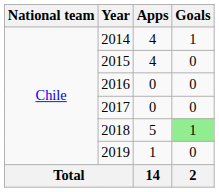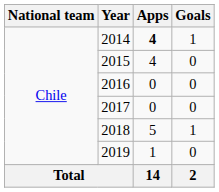(153, 38) normal -> (153, 38) bold
(193, 130) lightgreen background -> (193, 130) no background
